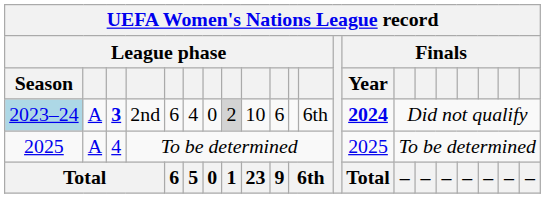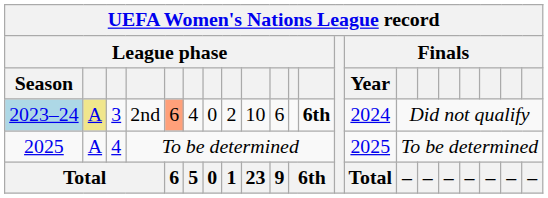(95, 114) no background -> (95, 114) khaki background
(116, 114) bold -> (116, 114) normal
(174, 114) no background -> (174, 114) lightsalmon background
(231, 114) lightgrey background -> (231, 114) no background
(315, 114) normal -> (316, 114) bold
(368, 114) bold -> (370, 114) normal
